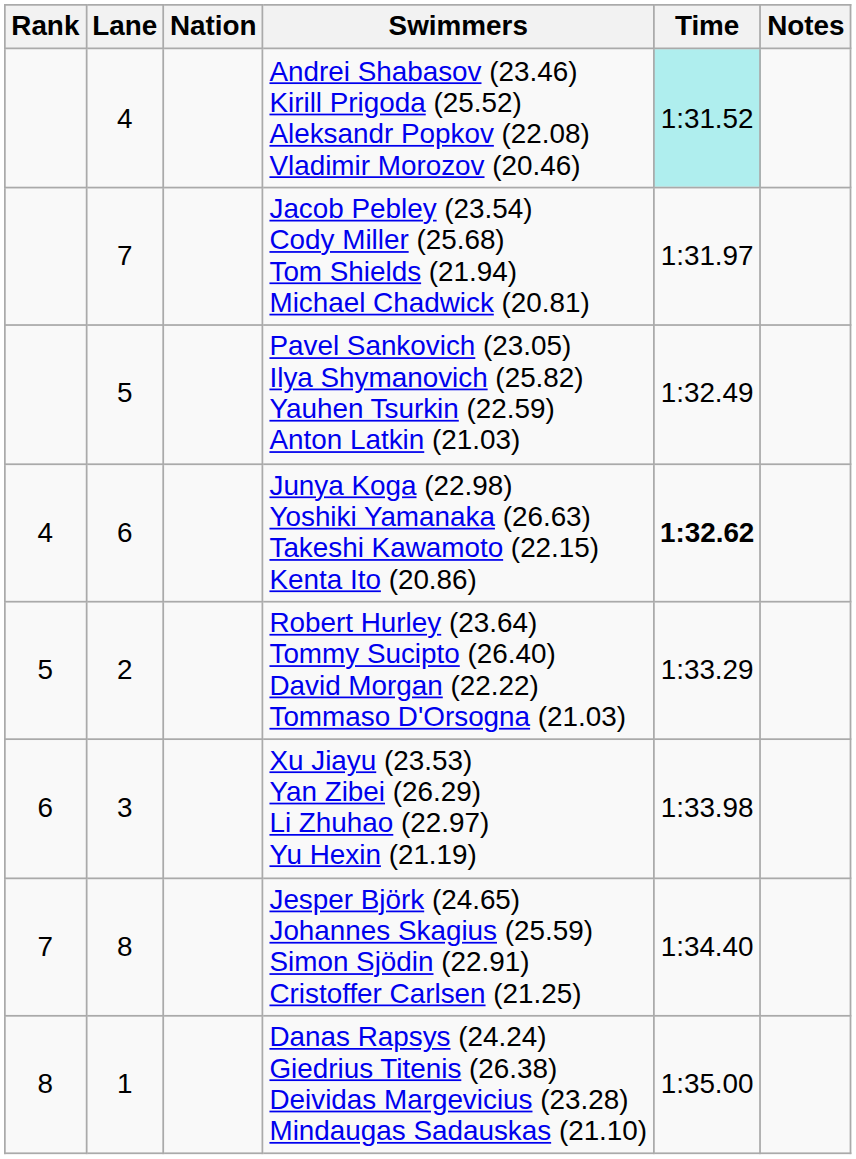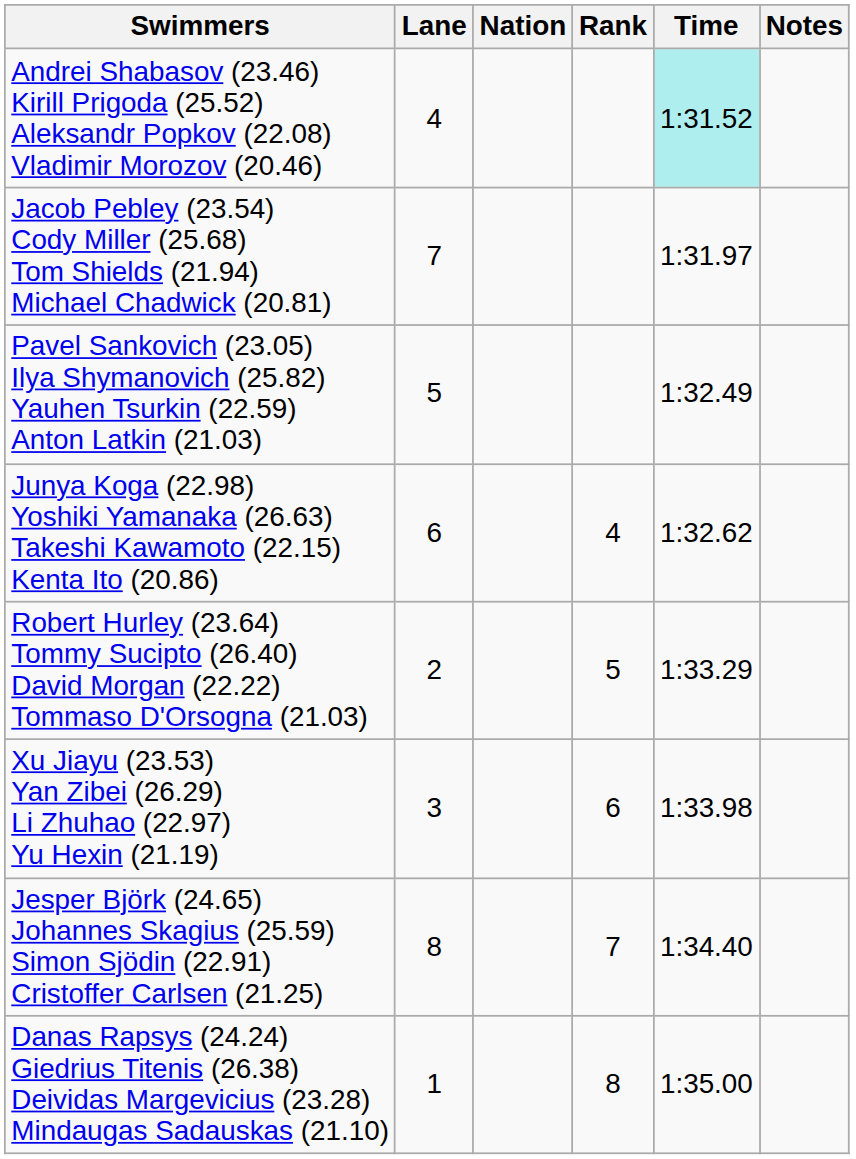columns swapped: (45, 26) <-> (458, 26)
(707, 532) bold -> (706, 532) normal
